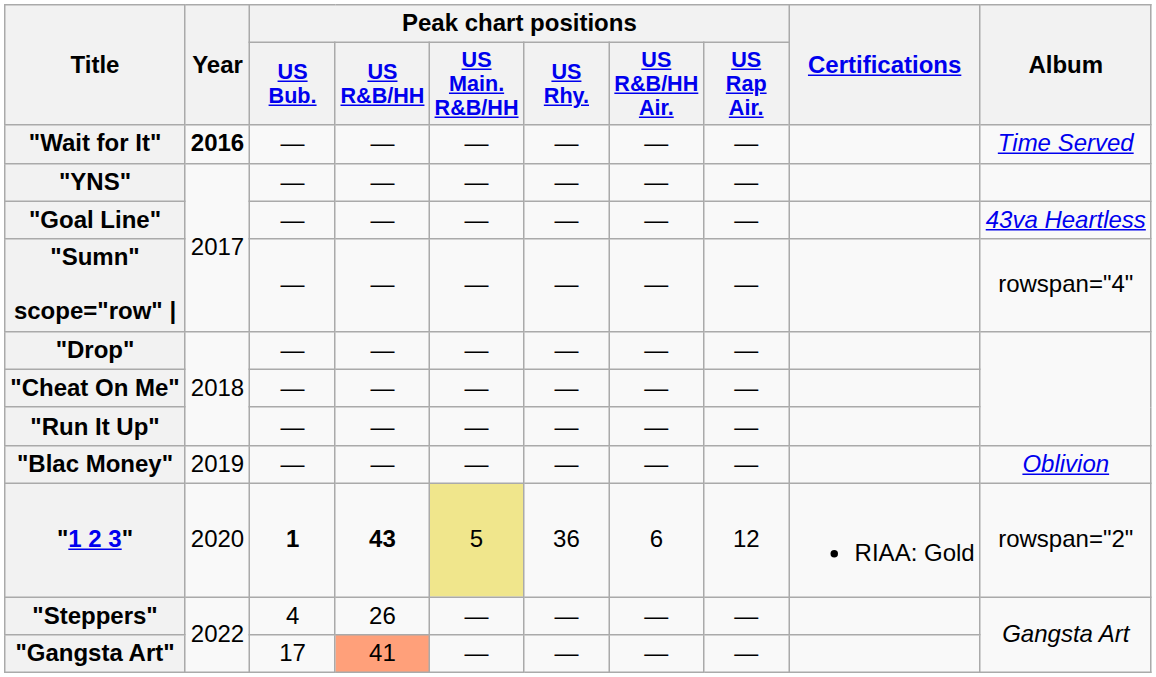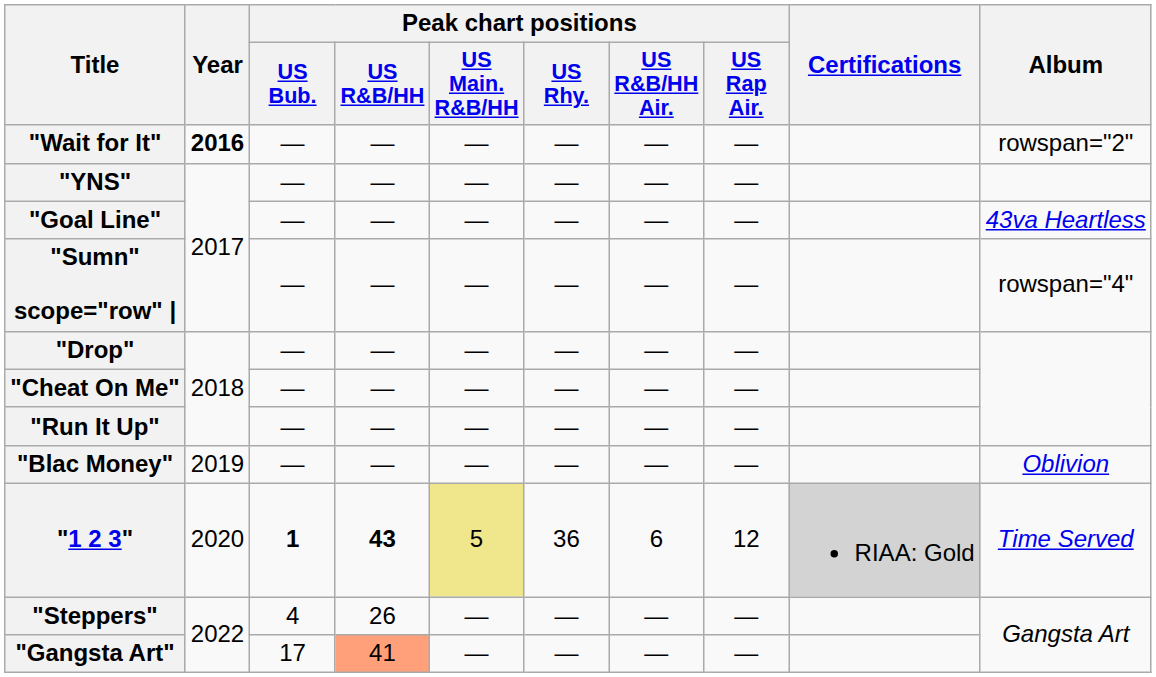(1066, 143) Time Served -> (1066, 143) rowspan="2"
(885, 553) no background -> (885, 553) lightgrey background
(1066, 539) rowspan="2" -> (1066, 539) Time Served
